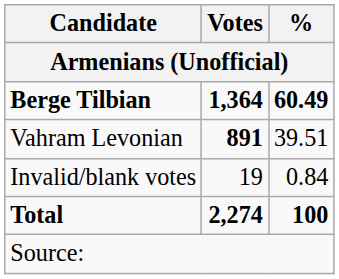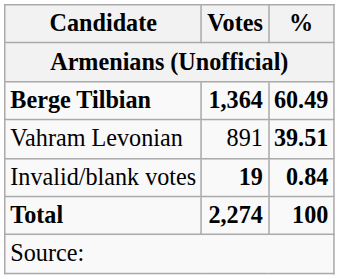(245, 138) bold -> (245, 138) normal
(301, 138) normal -> (301, 138) bold
(251, 176) normal -> (251, 176) bold
(307, 176) normal -> (307, 176) bold
